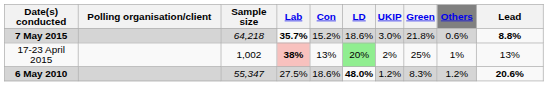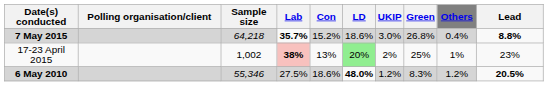(421, 36) 21.8% -> (421, 36) 26.8%
(457, 36) 0.6% -> (457, 36) 0.4%
(510, 55) 13% -> (510, 55) 23%
(249, 74) 55,347 -> (249, 74) 55,346
(510, 74) 20.6% -> (510, 74) 20.5%
